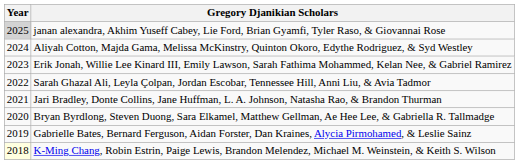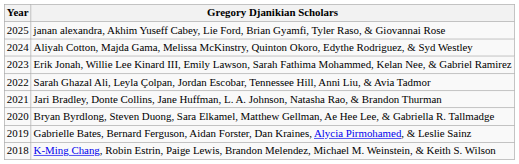(18, 30) lightgrey background -> (18, 30) no background
(18, 151) lightyellow background -> (18, 151) no background
